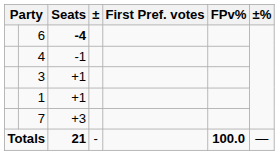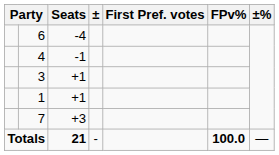(80, 35) bold -> (80, 35) normal
